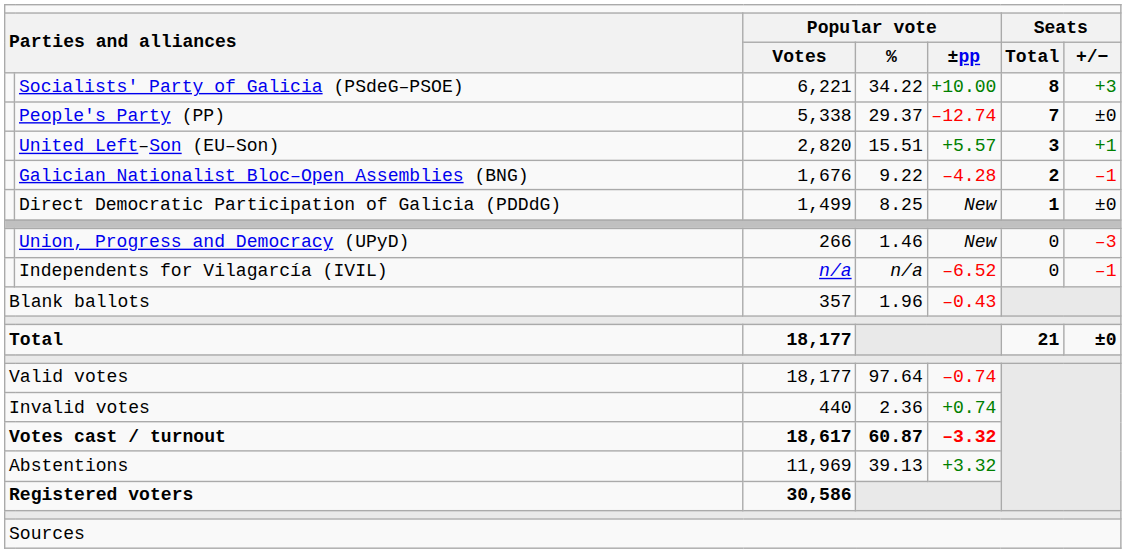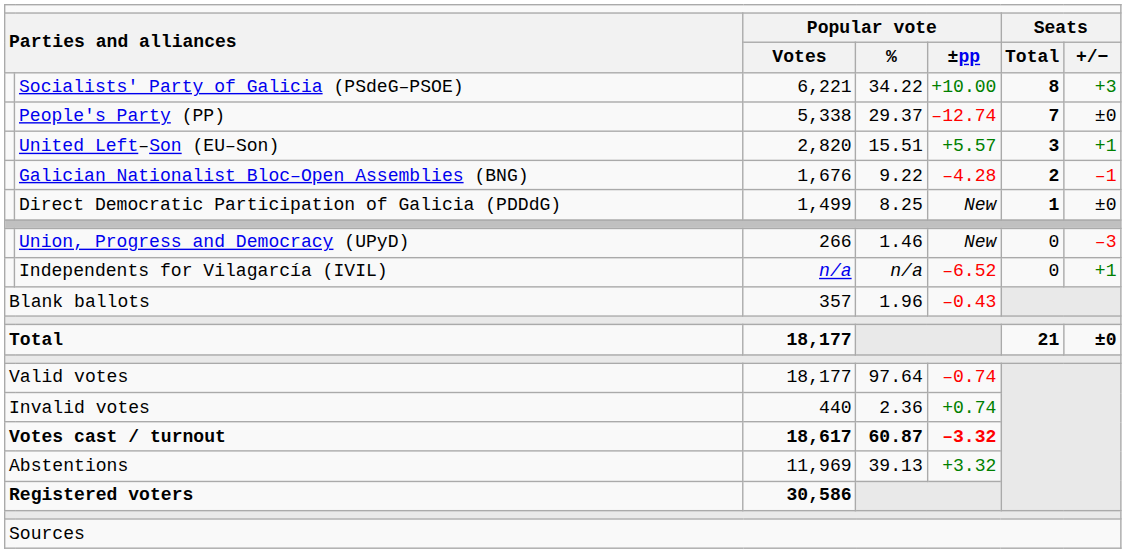(1106, 272) –1 -> (1106, 272) +1
